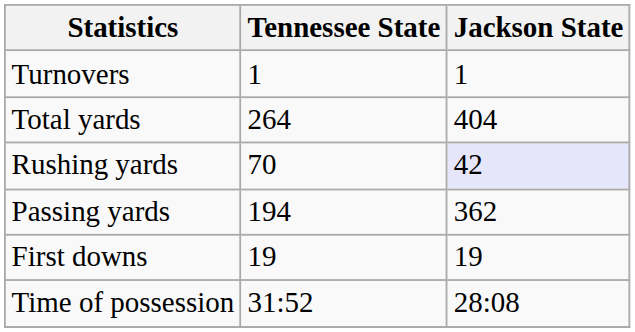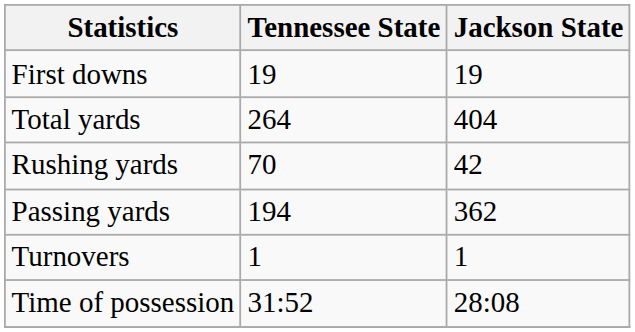rows swapped: (80, 257) <-> (71, 73)
(468, 165) lavender background -> (468, 165) no background
